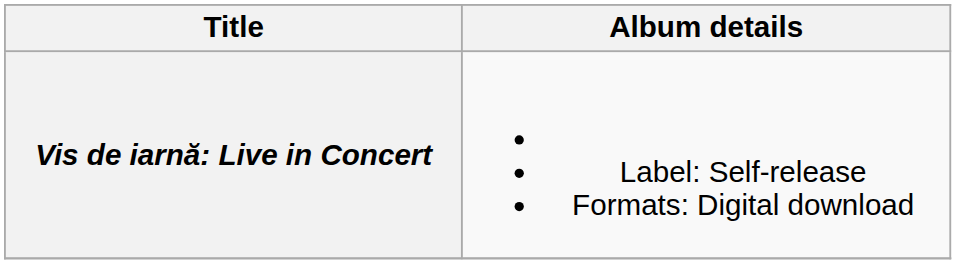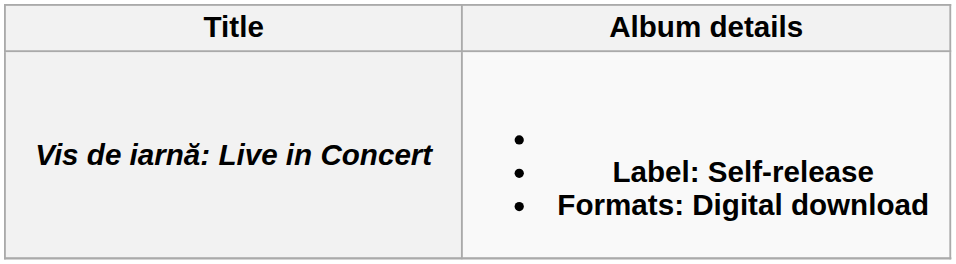(706, 172) normal -> (706, 172) bold
